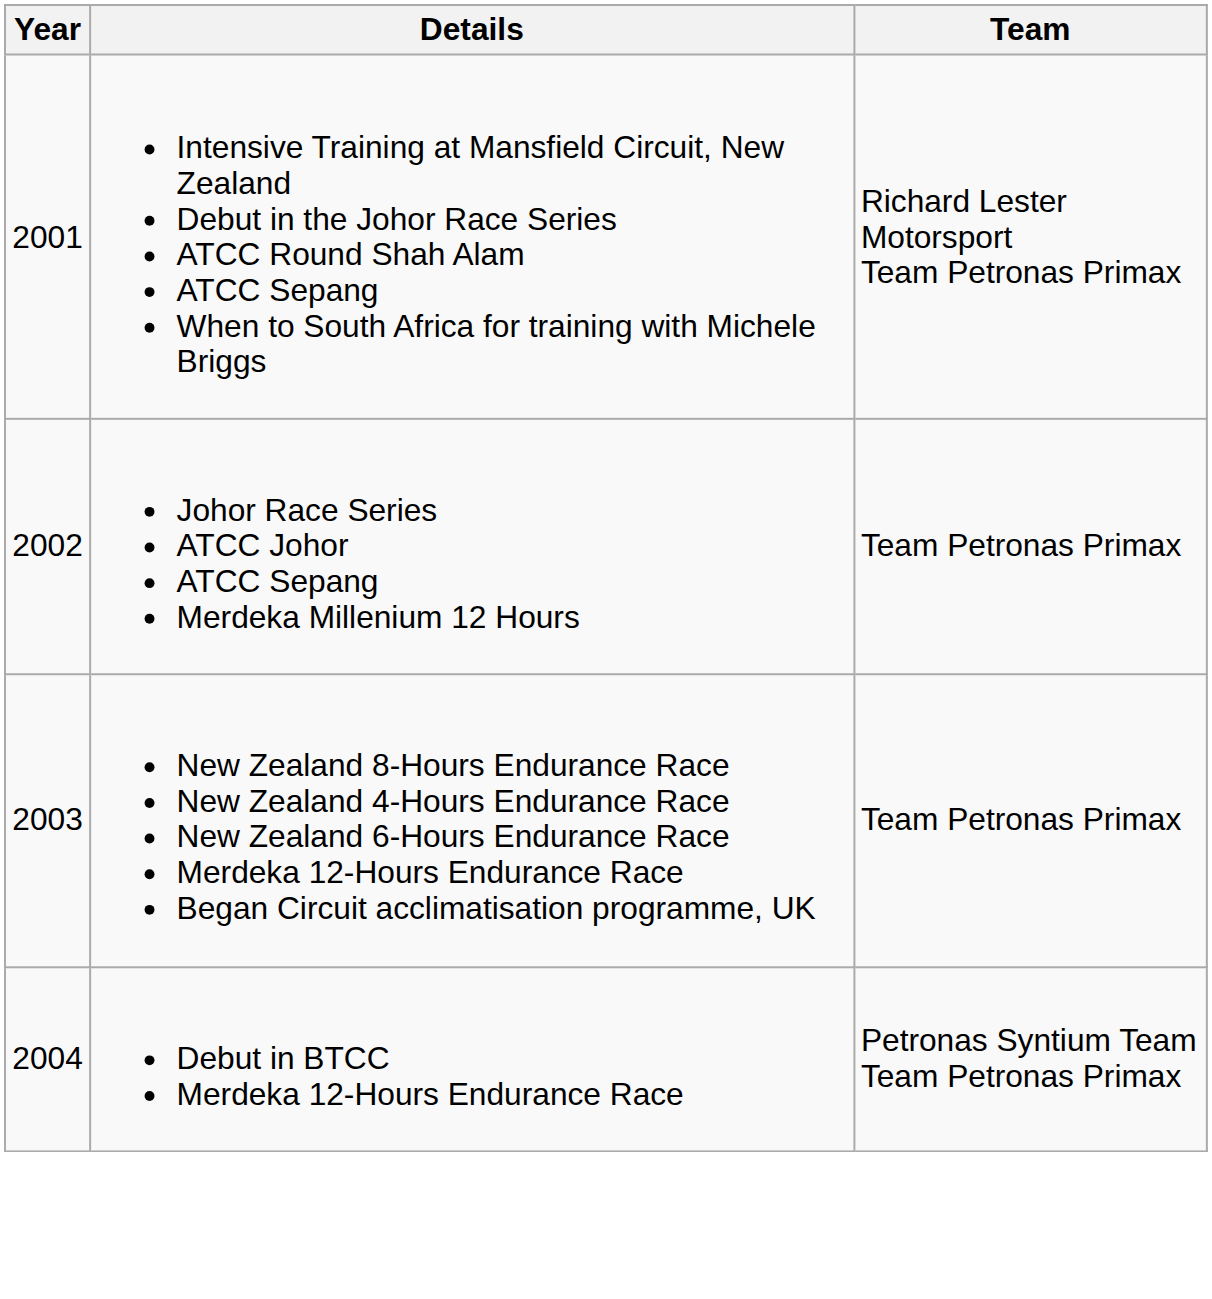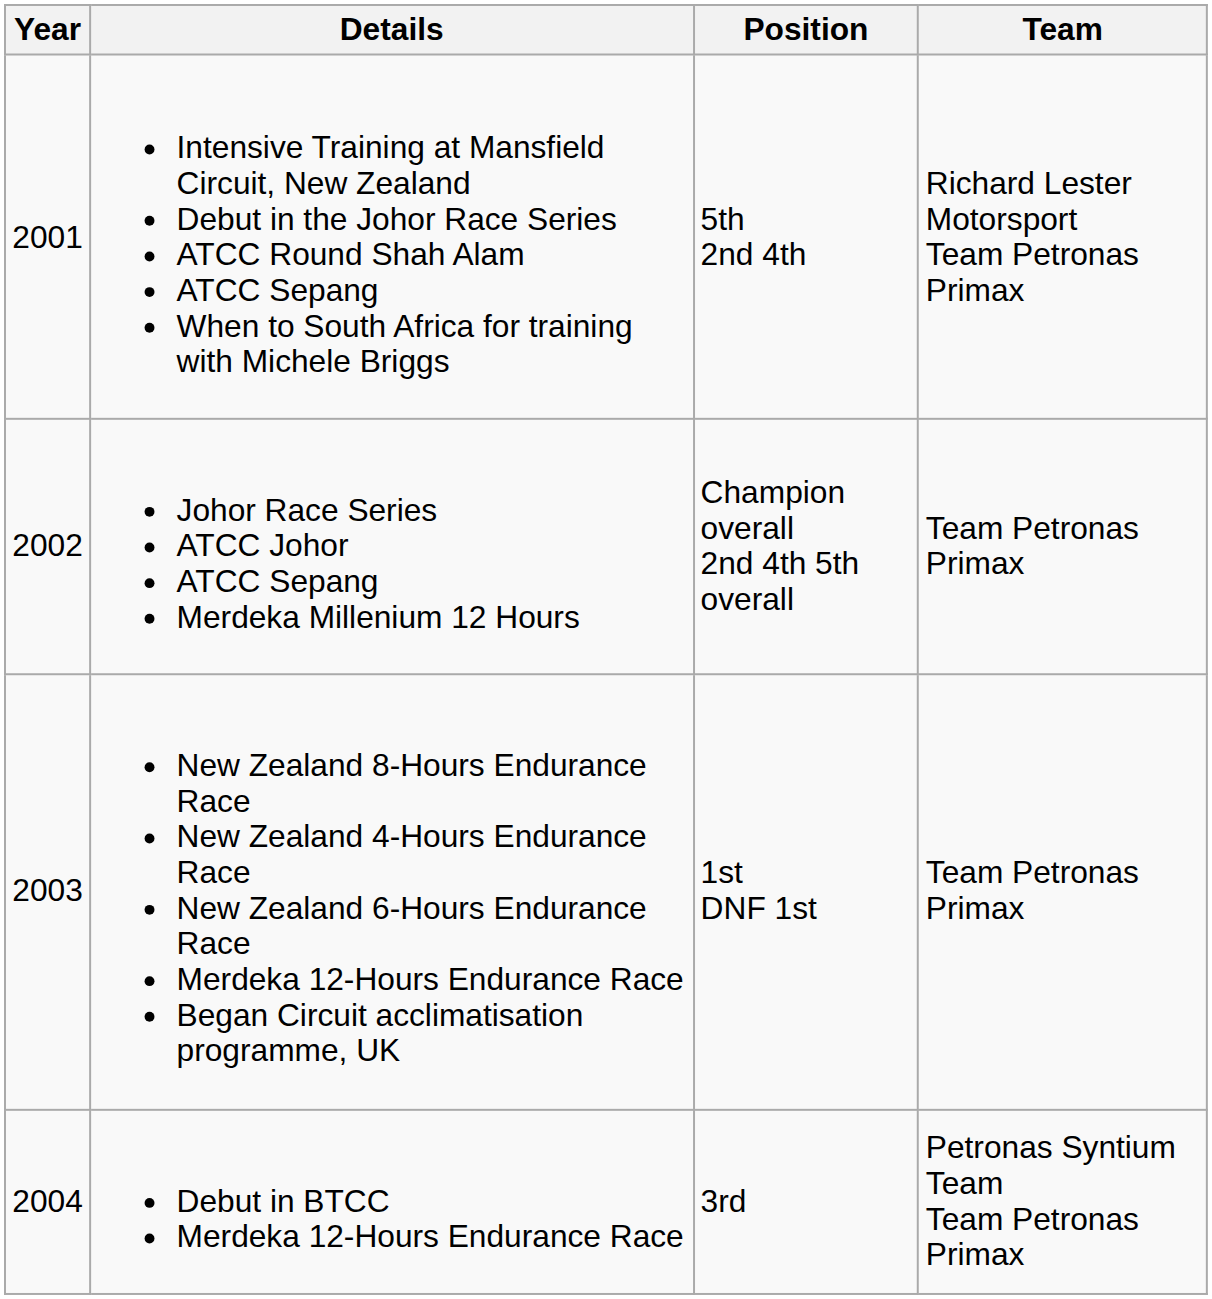+ column: (806, 29)
